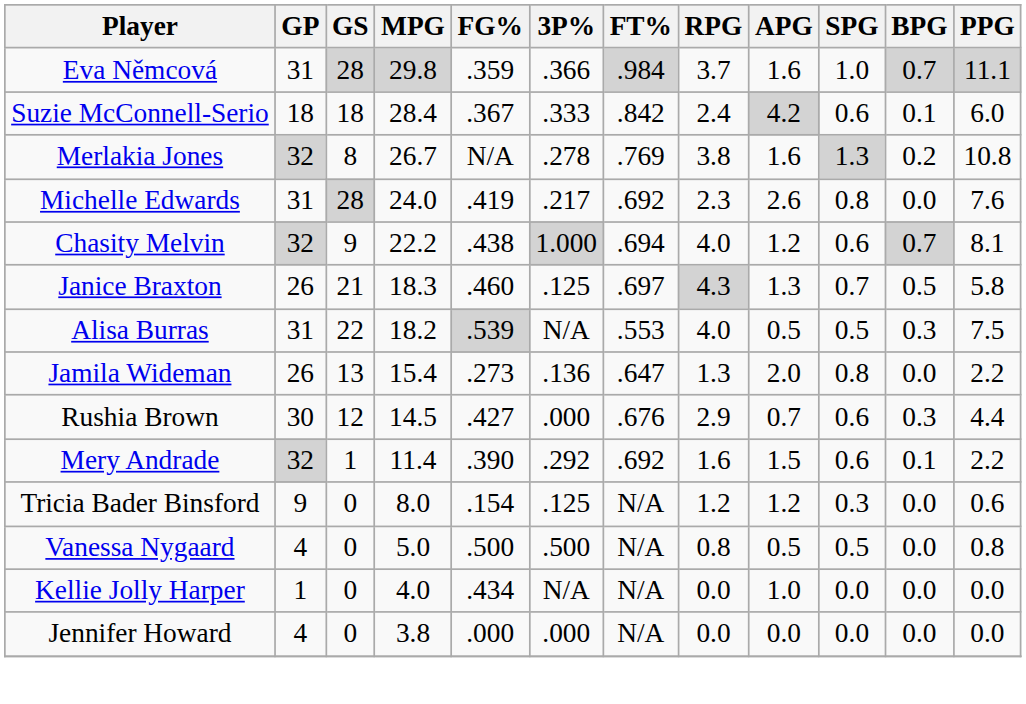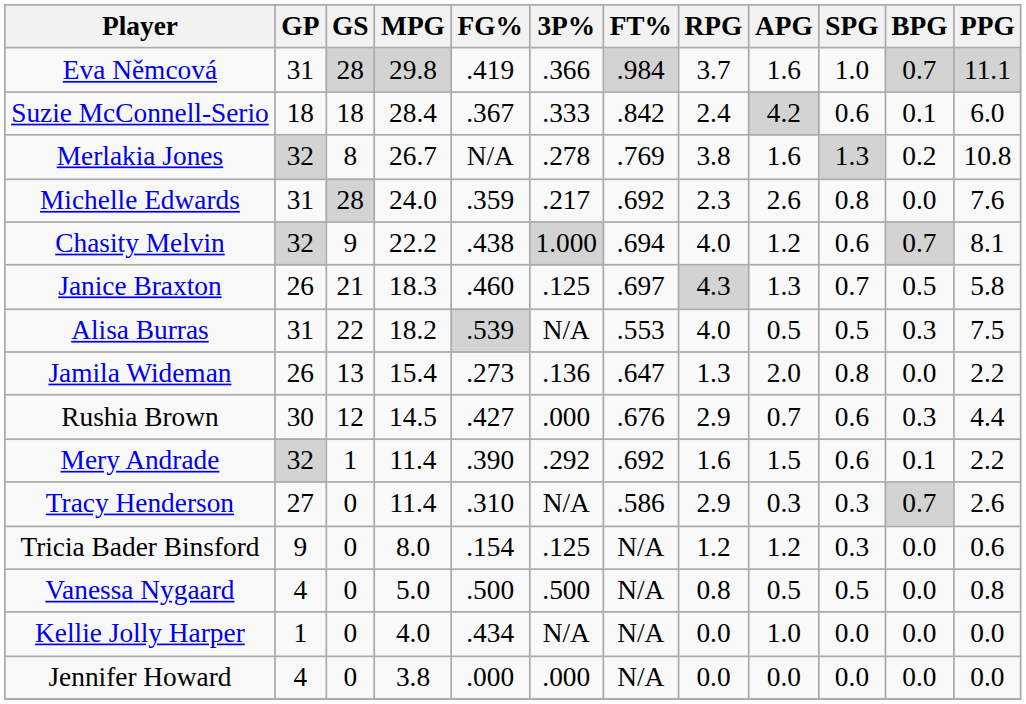(490, 69) .359 -> (490, 69) .419
(490, 199) .419 -> (490, 199) .359
+ row: (140, 503)
